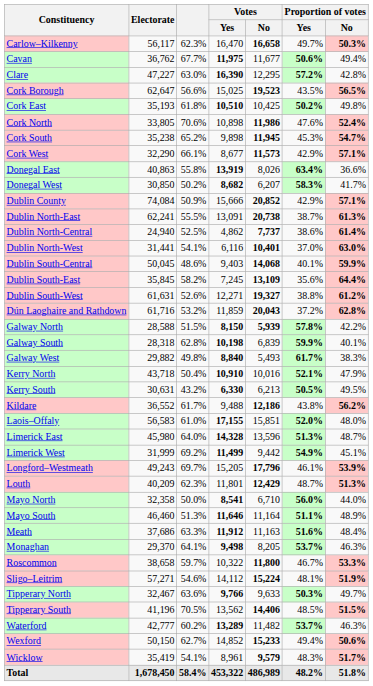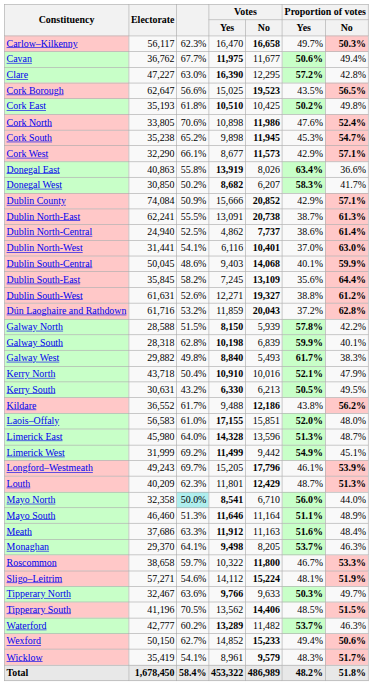(269, 327) bold -> (269, 327) normal
(194, 500) no background -> (194, 500) paleturquoise background
